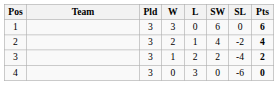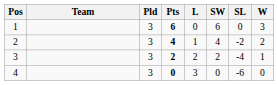columns swapped: (173, 12) <-> (262, 12)
